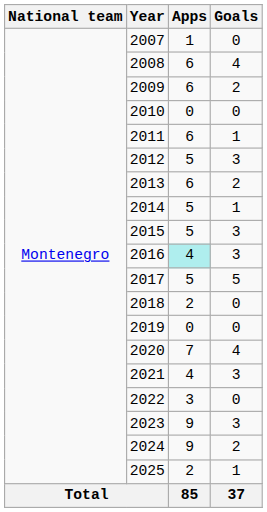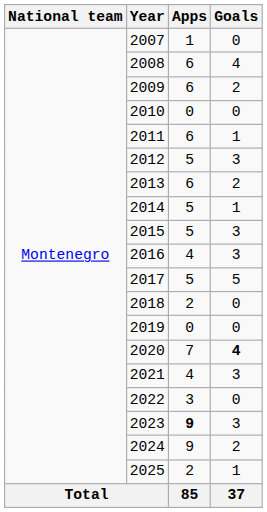(190, 256) paleturquoise background -> (190, 256) no background
(236, 352) normal -> (236, 352) bold
(190, 424) normal -> (190, 424) bold
